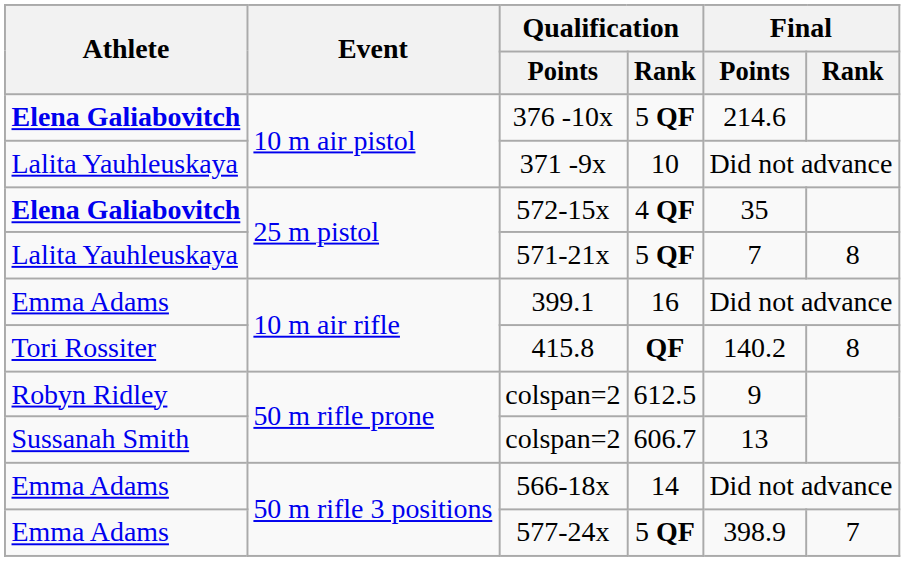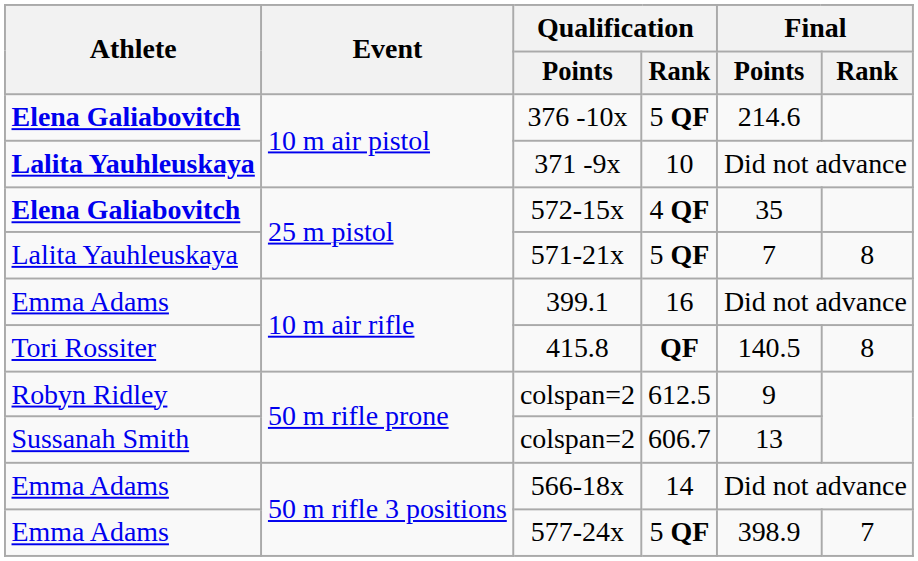(125, 163) normal -> (133, 163) bold
(755, 347) 140.2 -> (769, 347) 140.5
